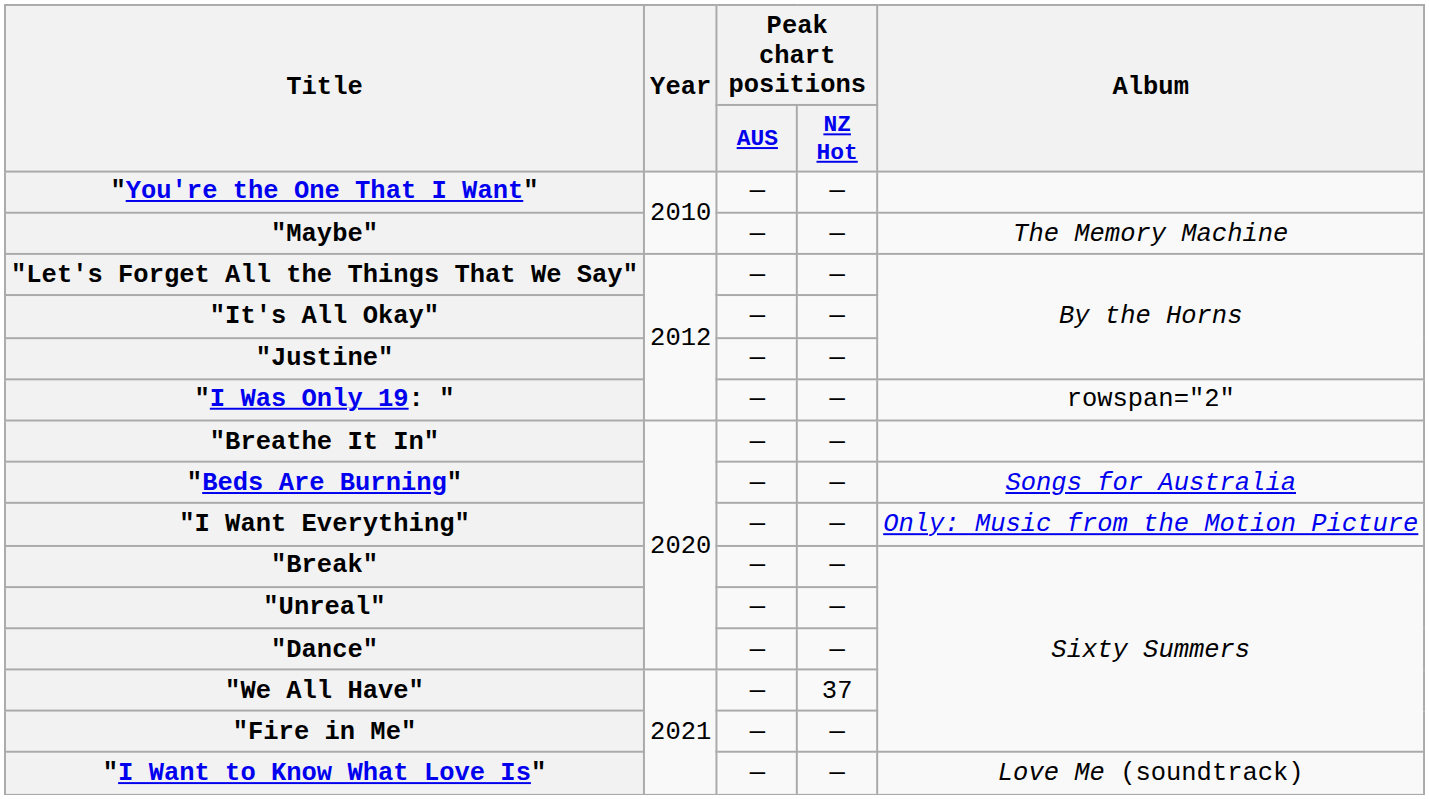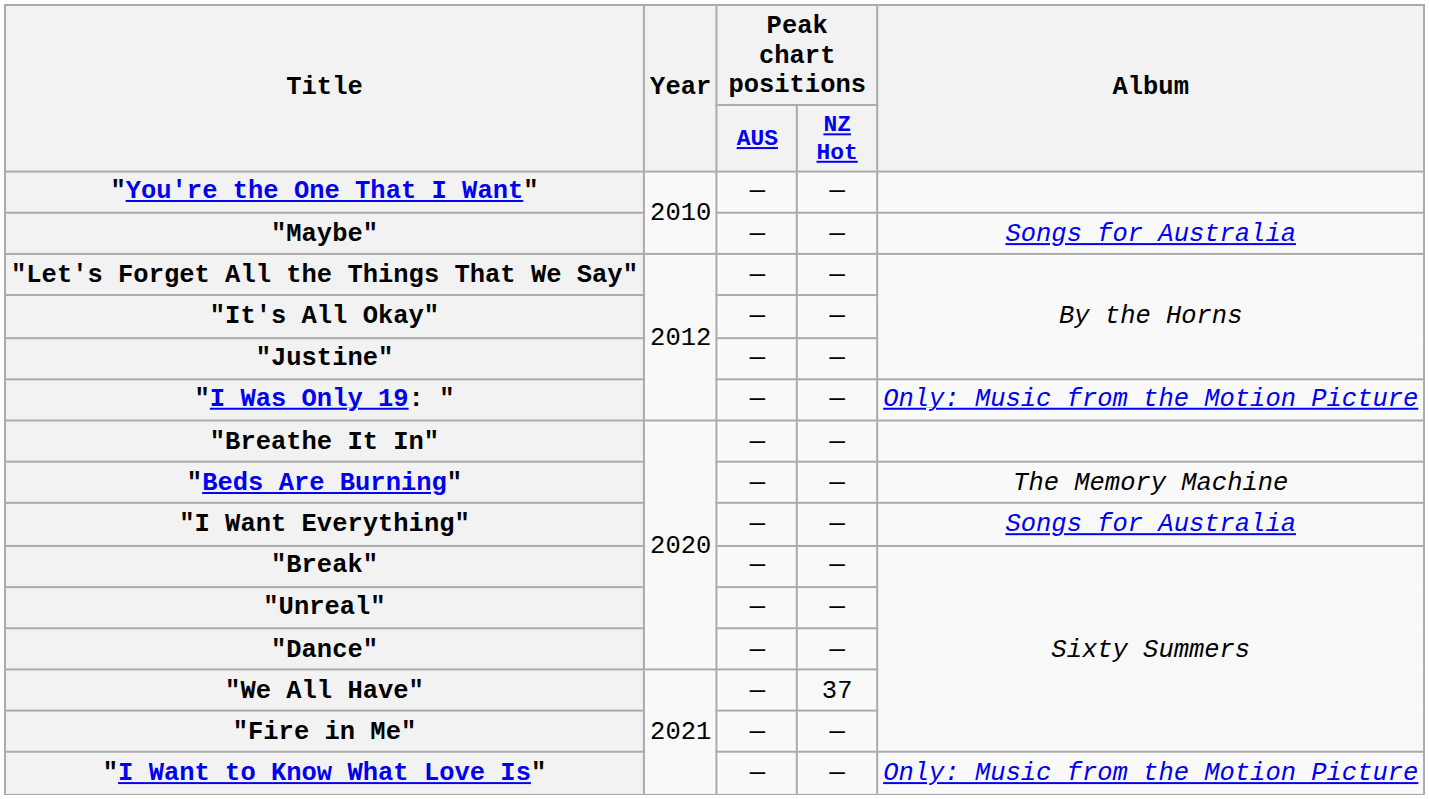(1151, 234) The Memory Machine -> (1151, 234) Songs for Australia
(1151, 400) rowspan="2" -> (1151, 400) Only: Music from the Motion Picture
(1151, 483) Songs for Australia -> (1151, 483) The Memory Machine
(1151, 524) Only: Music from the Motion Picture -> (1151, 524) Songs for Australia
(1151, 773) Love Me (soundtrack) -> (1151, 773) Only: Music from the Motion Picture
